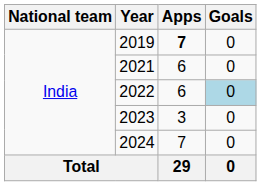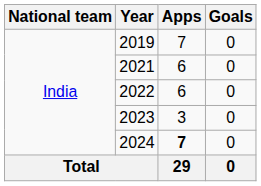(182, 42) bold -> (182, 42) normal
(231, 92) lightblue background -> (231, 92) no background
(182, 142) normal -> (182, 142) bold
